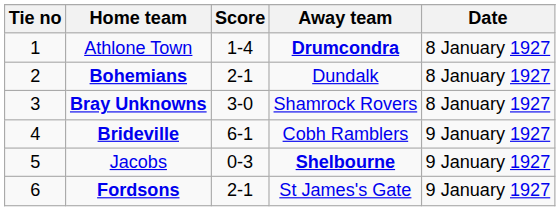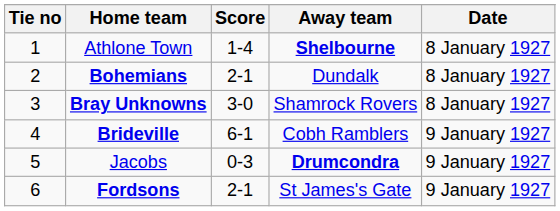(345, 47) Drumcondra -> (345, 47) Shelbourne
(345, 162) Shelbourne -> (345, 162) Drumcondra
